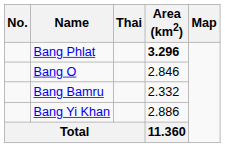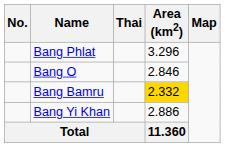(167, 52) bold -> (167, 52) normal
(167, 92) no background -> (167, 92) gold background
